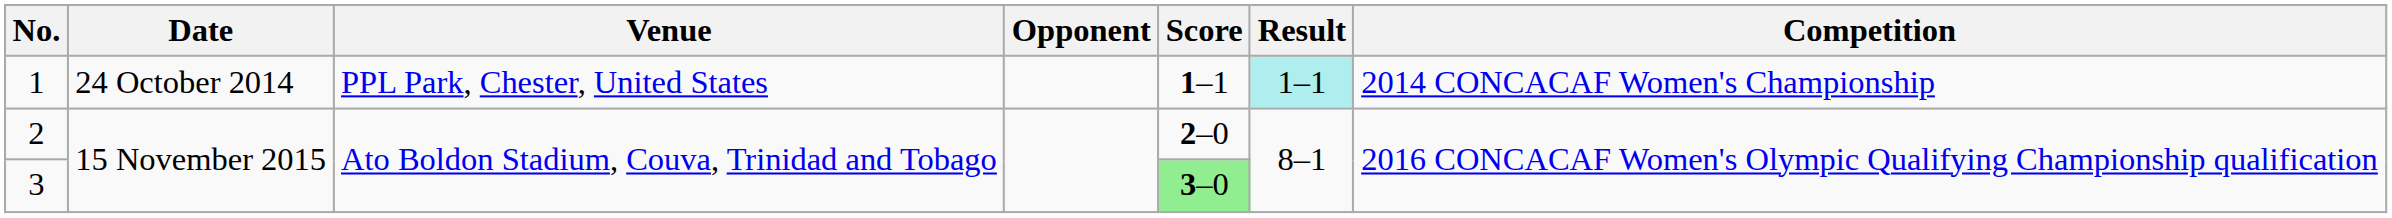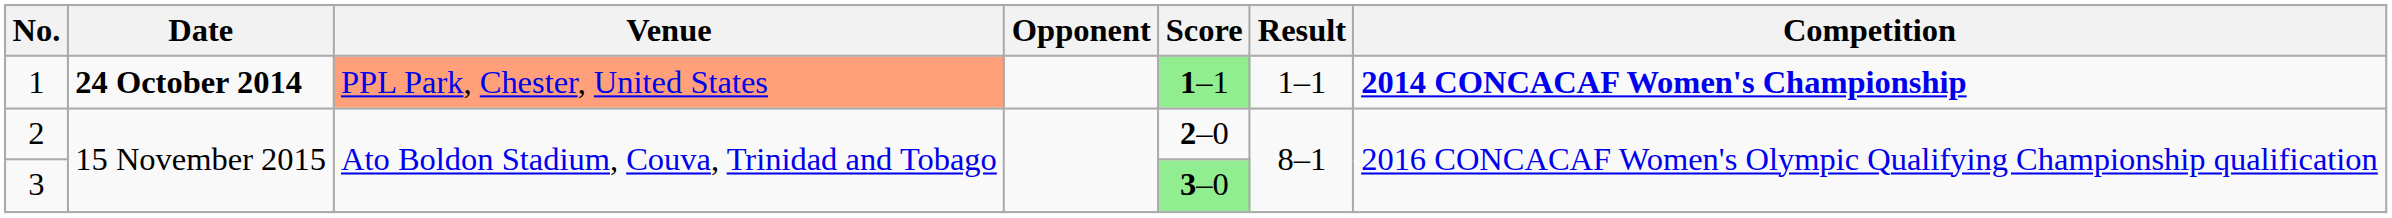(184, 81) normal -> (189, 81) bold
(555, 81) no background -> (555, 81) lightsalmon background
(1204, 81) no background -> (1204, 81) lightgreen background
(1302, 81) paleturquoise background -> (1302, 81) no background
(1648, 81) normal -> (1664, 81) bold
